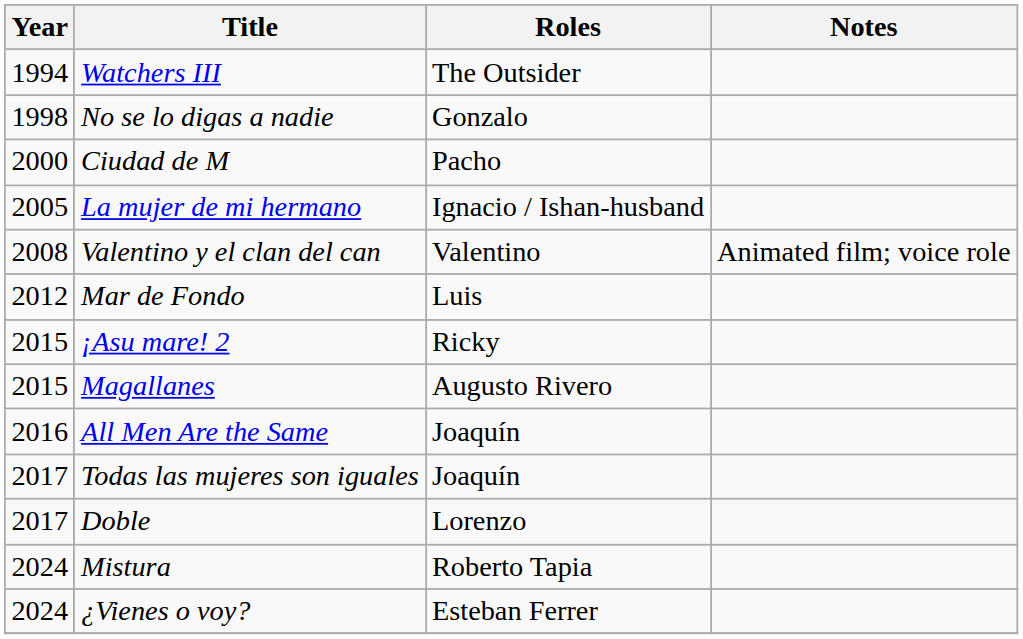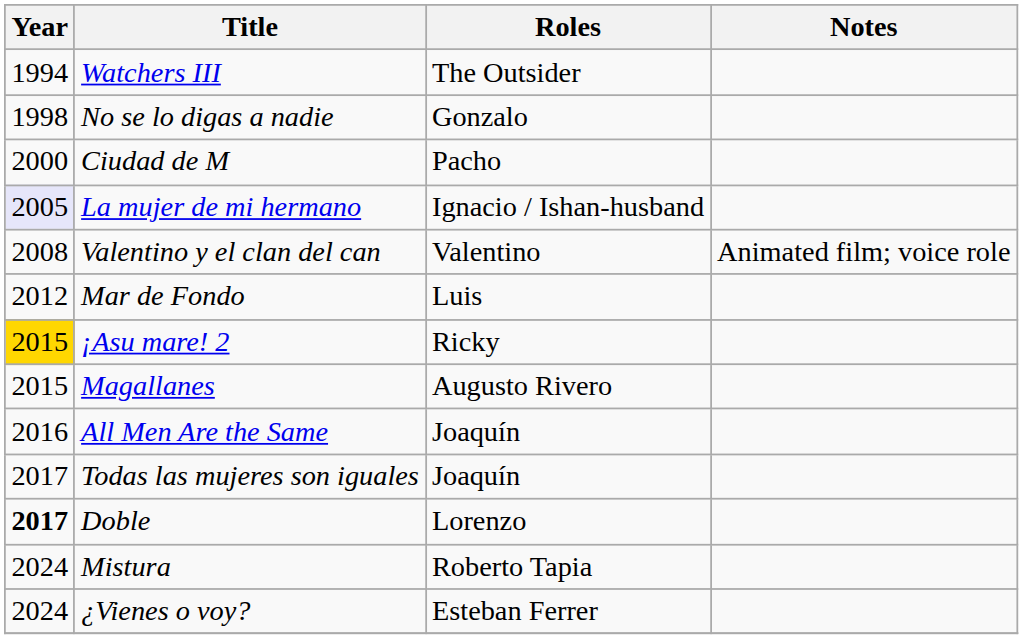(40, 206) no background -> (40, 206) lavender background
(40, 341) no background -> (40, 341) gold background
(40, 521) normal -> (40, 521) bold
